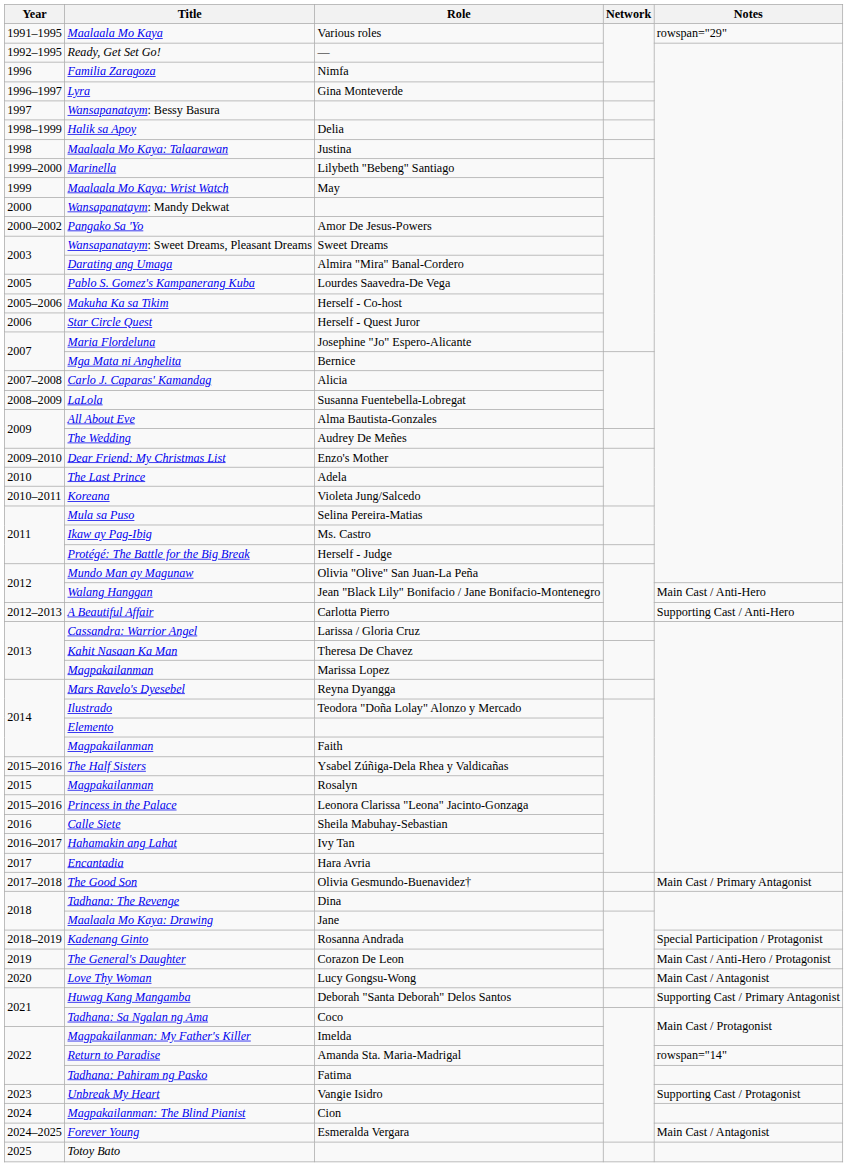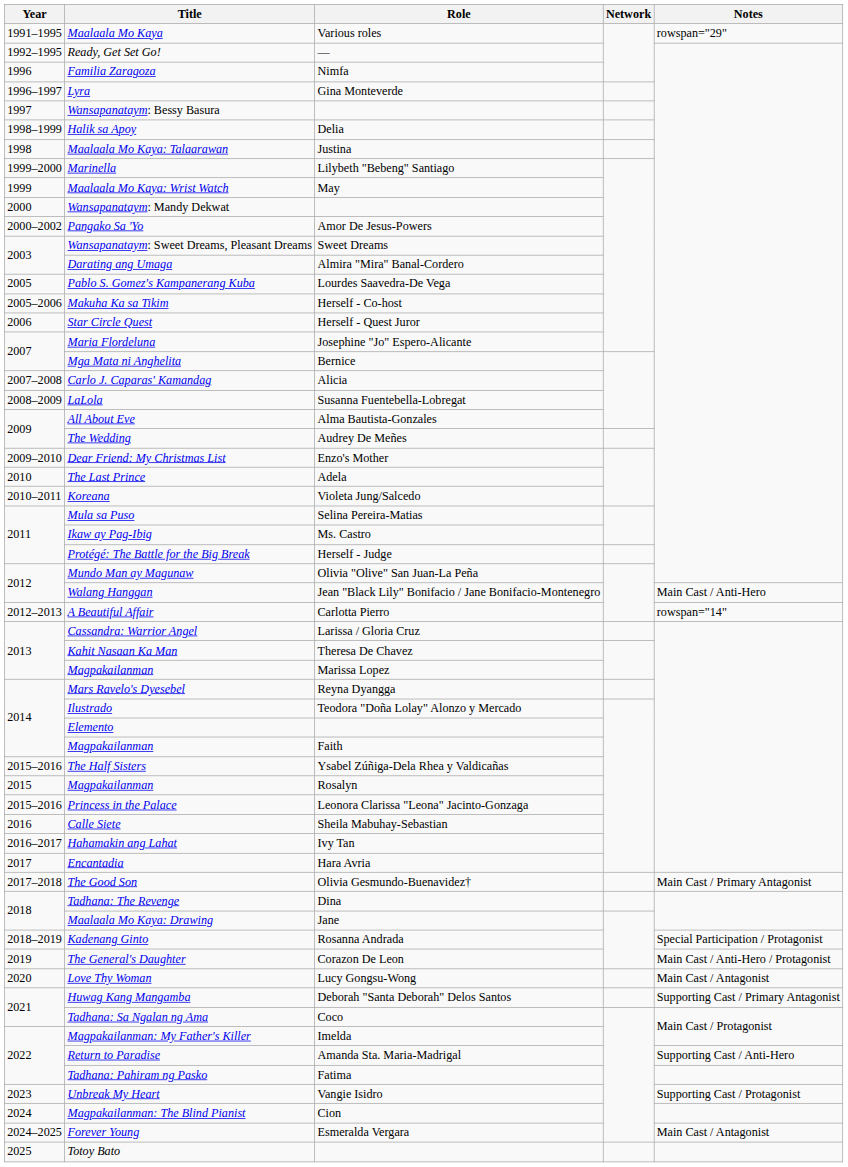(725, 611) Supporting Cast / Anti-Hero -> (692, 611) rowspan="14"
(692, 1055) rowspan="14" -> (725, 1055) Supporting Cast / Anti-Hero
